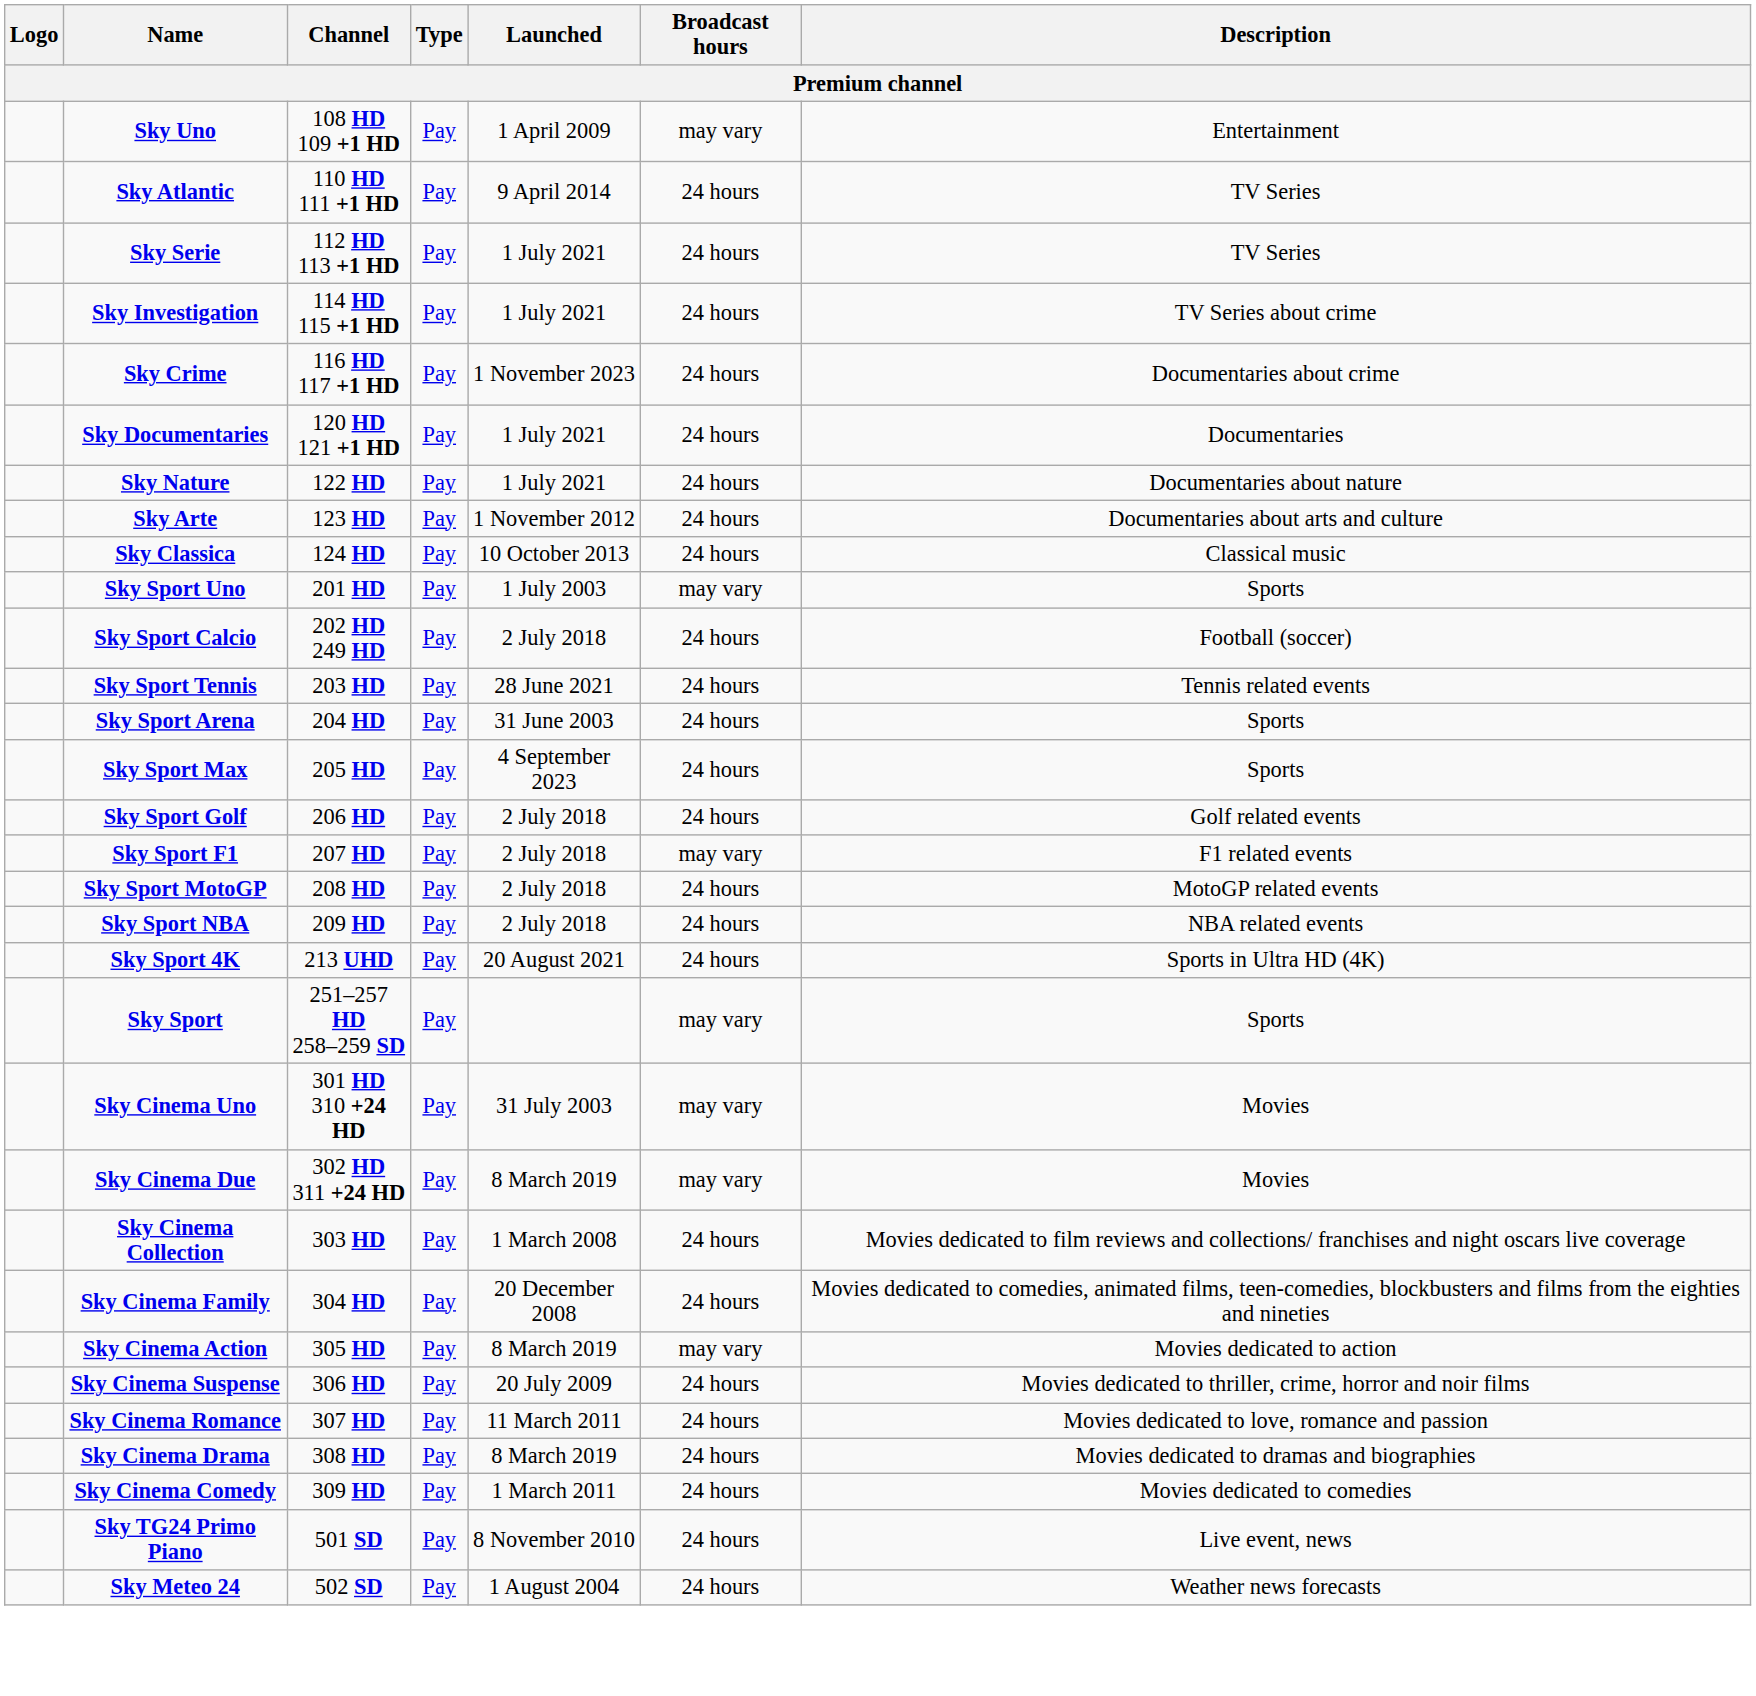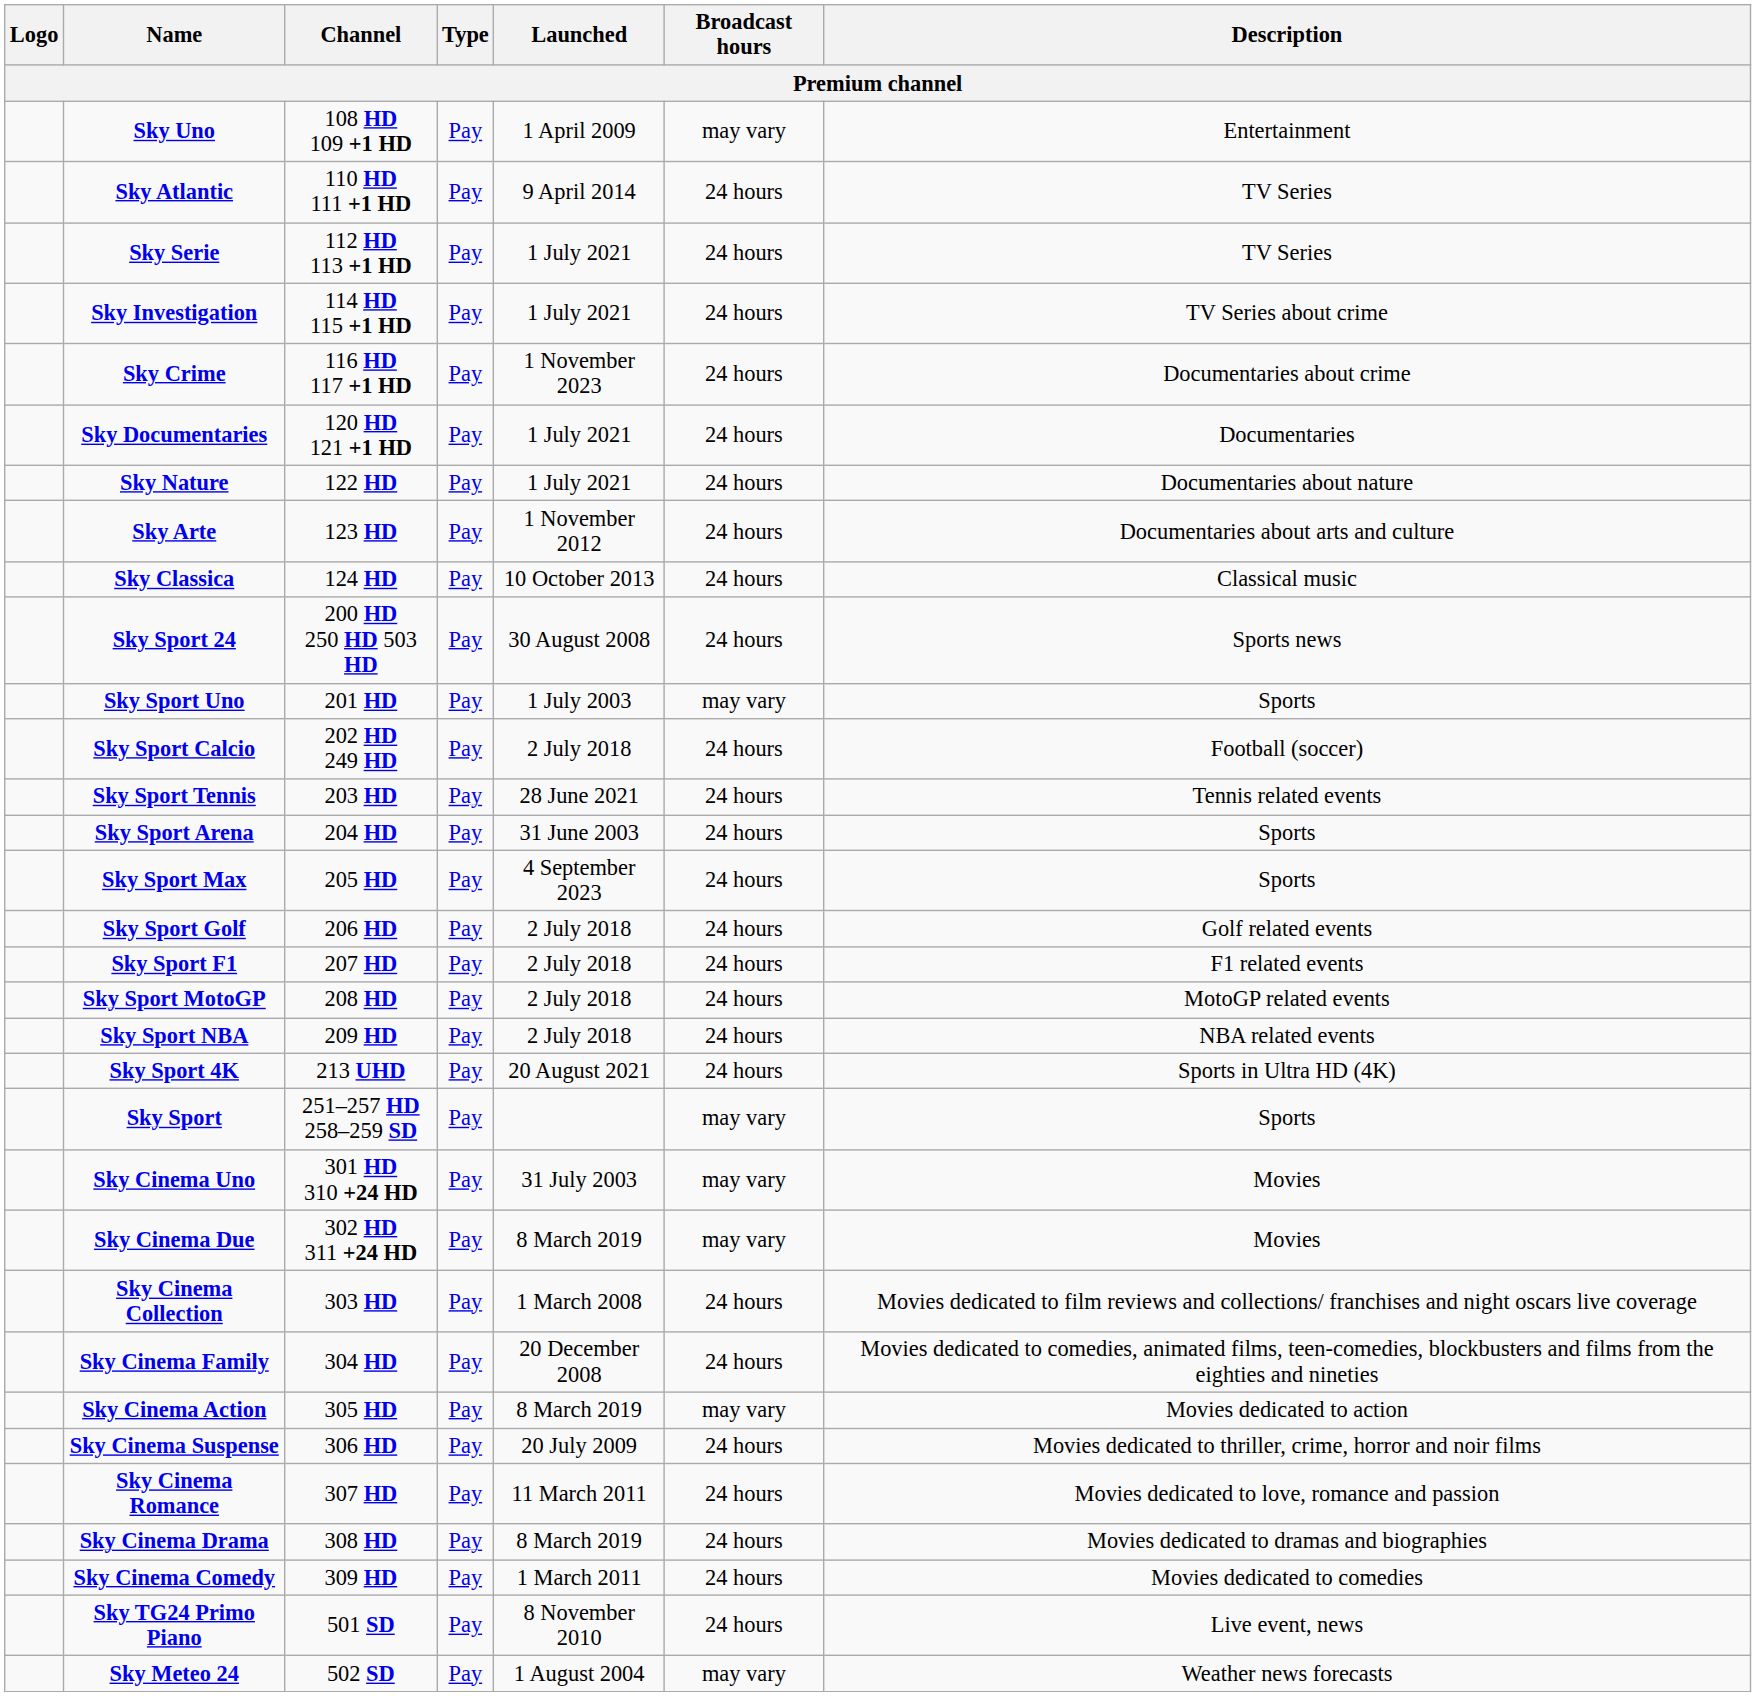+ row: (174, 639)
(720, 852) may vary -> (744, 964) 24 hours
(720, 1587) 24 hours -> (744, 1673) may vary
